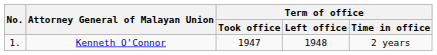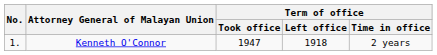(316, 42) 1948 -> (316, 42) 1918
